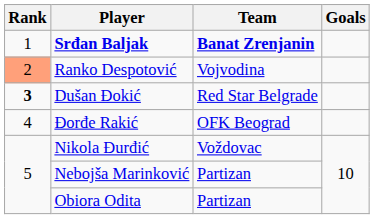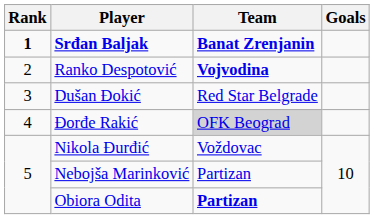(28, 43) normal -> (28, 43) bold
(28, 69) lightsalmon background -> (28, 69) no background
(231, 69) normal -> (233, 69) bold
(28, 95) bold -> (28, 95) normal
(243, 122) no background -> (243, 122) lightgrey background
(224, 200) normal -> (227, 200) bold
